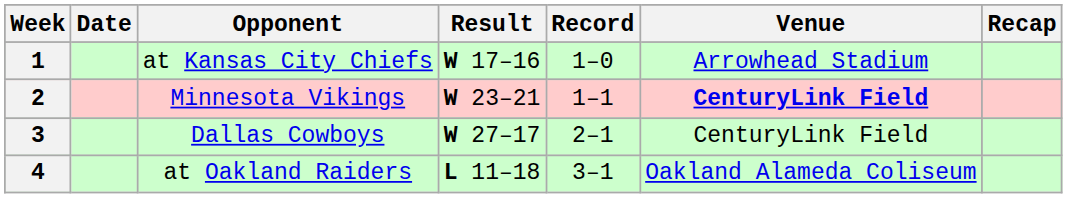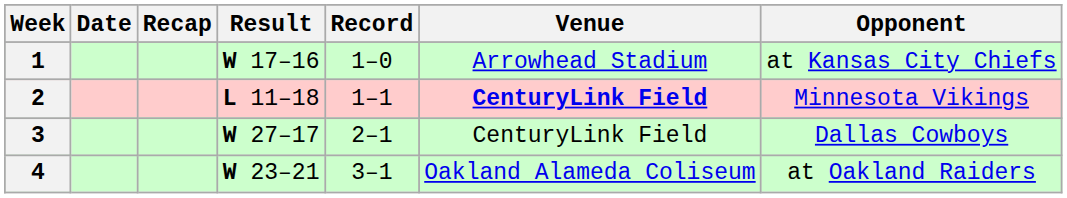columns swapped: (288, 24) <-> (1022, 24)
(492, 99) W 23–21 -> (271, 99) L 11–18
(492, 174) L 11–18 -> (271, 174) W 23–21
